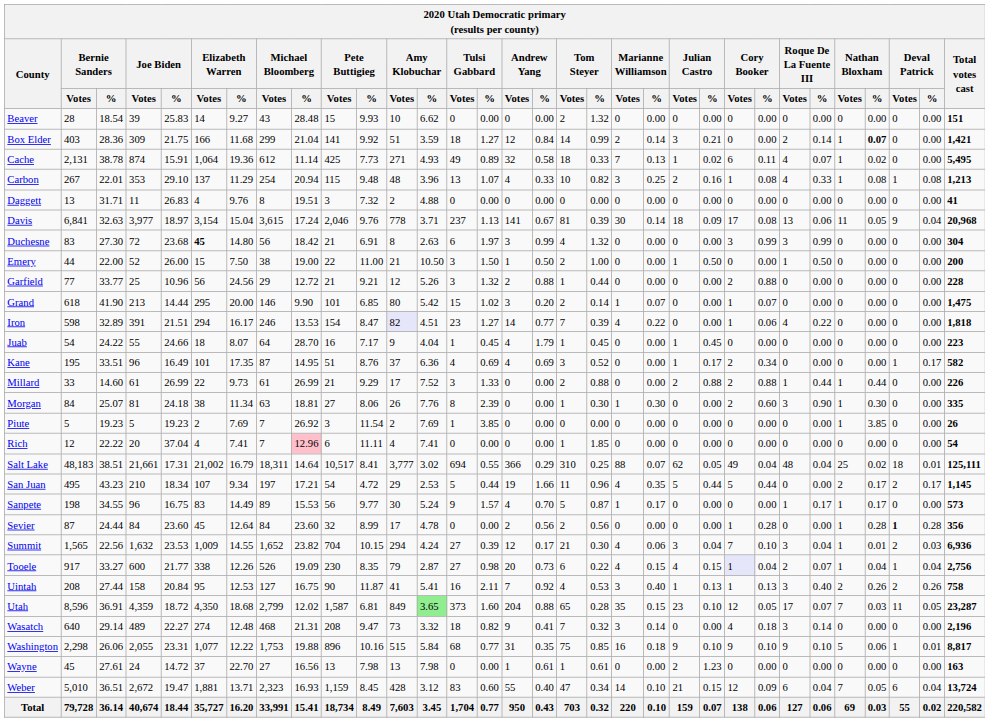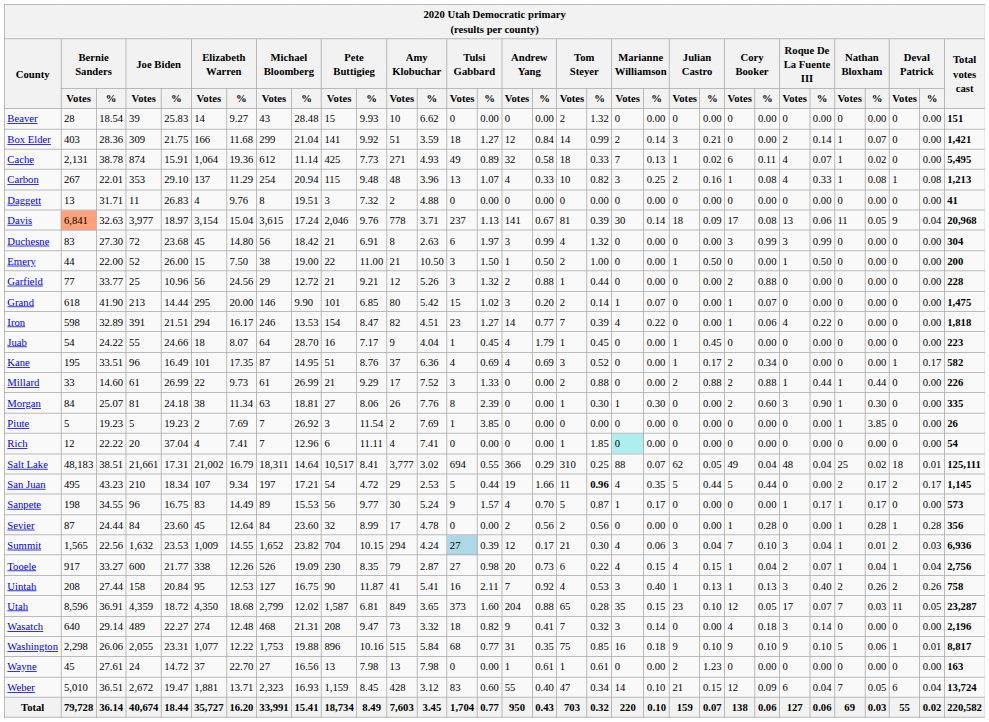(877, 139) bold -> (877, 139) normal
(76, 221) no background -> (76, 221) lightsalmon background
(200, 240) bold -> (200, 241) normal
(395, 322) lavender background -> (395, 322) no background
(307, 444) pink background -> (307, 444) no background
(617, 444) no background -> (617, 444) paleturquoise background
(599, 484) normal -> (599, 484) bold
(895, 524) bold -> (895, 525) normal
(455, 545) no background -> (455, 545) lightblue background
(730, 566) lavender background -> (730, 566) no background
(429, 606) lightgreen background -> (429, 606) no background
